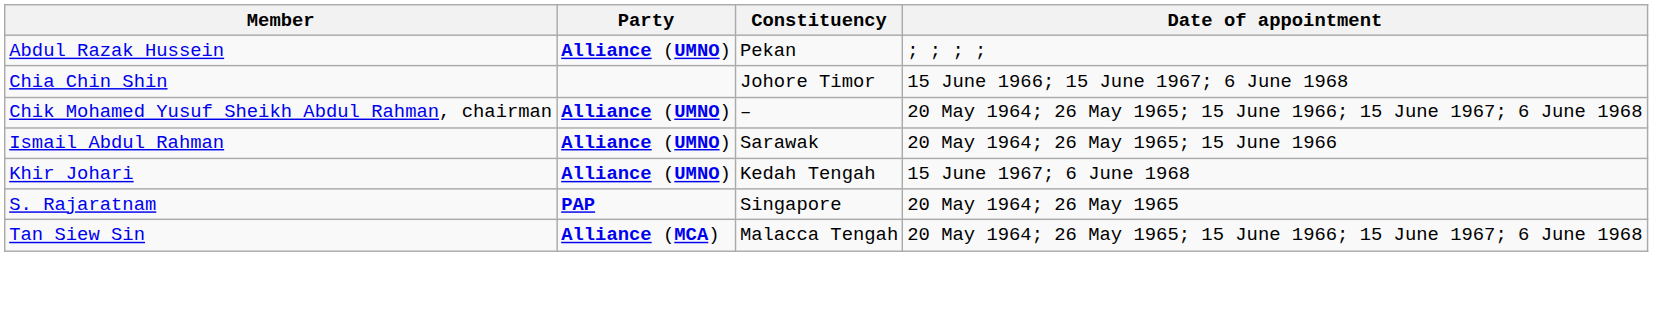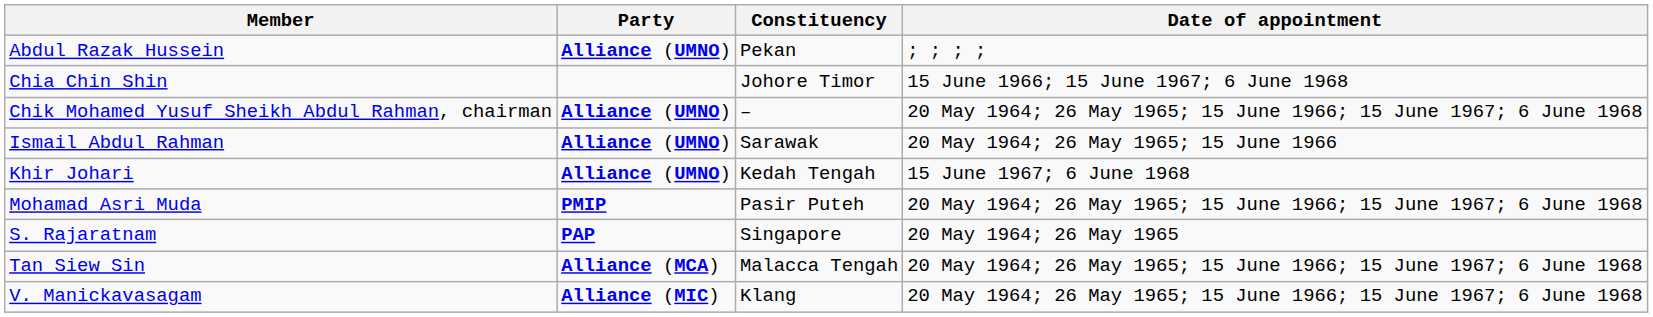+ row: (105, 204)
+ row: (105, 297)
